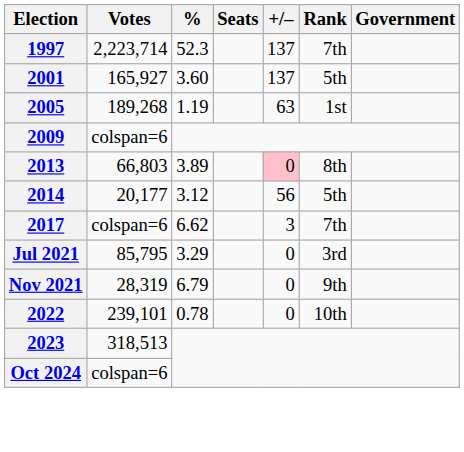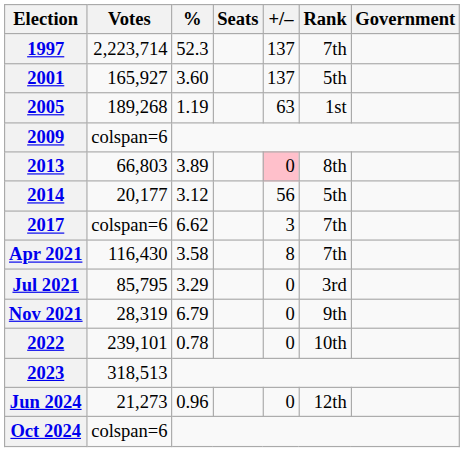+ row: (46, 254)
+ row: (46, 401)
